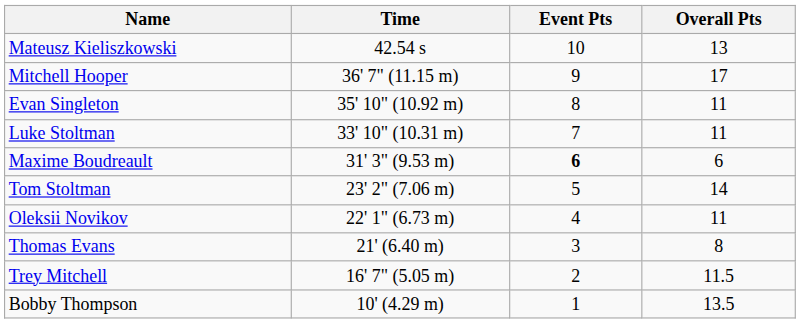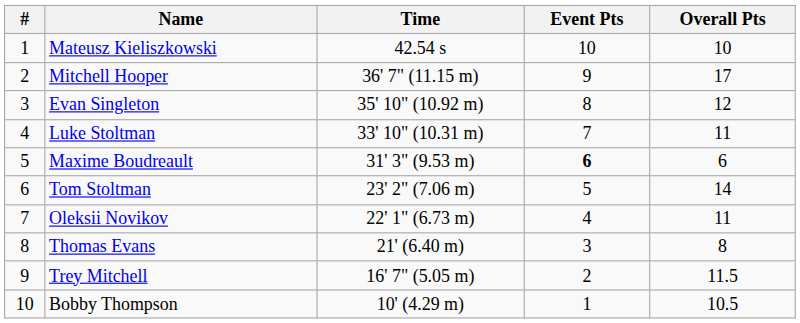+ column: (25, 19)
(719, 48) 13 -> (723, 48) 10
(719, 104) 11 -> (723, 104) 12
(719, 303) 13.5 -> (723, 303) 10.5
